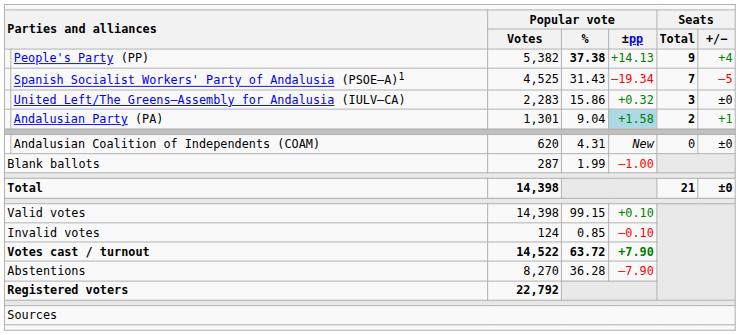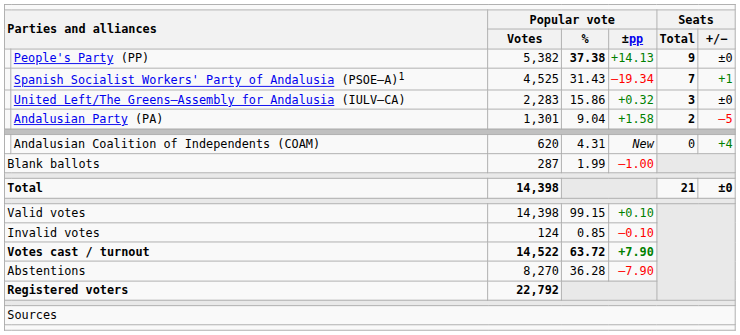(725, 58) +4 -> (725, 58) ±0
(725, 79) –5 -> (725, 79) +1
(636, 119) lightblue background -> (636, 119) no background
(725, 119) +1 -> (725, 119) –5
(725, 144) ±0 -> (725, 144) +4
